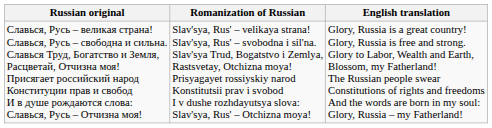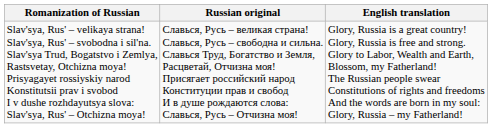columns swapped: (87, 13) <-> (248, 13)
